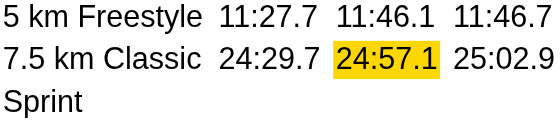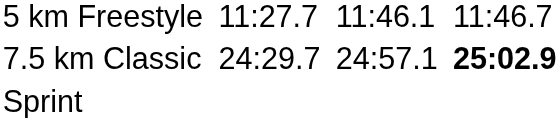(387, 59) gold background -> (387, 59) no background
(504, 59) normal -> (505, 59) bold
